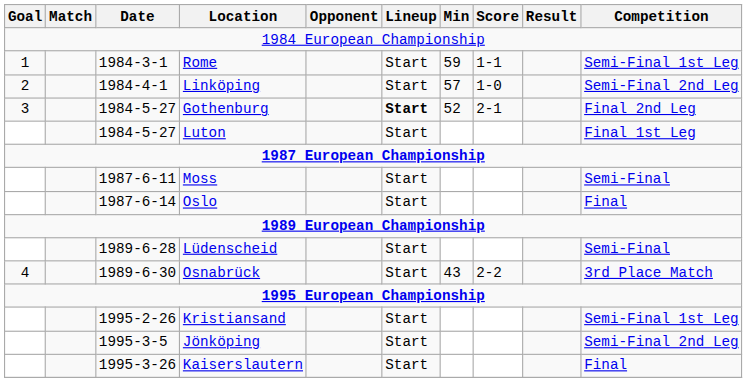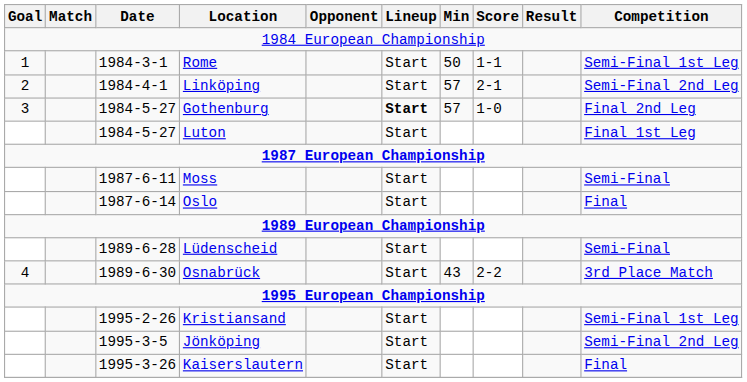(452, 63) 59 -> (452, 63) 50
(489, 86) 1-0 -> (489, 86) 2-1
(452, 109) 52 -> (452, 109) 57
(489, 109) 2-1 -> (489, 109) 1-0
